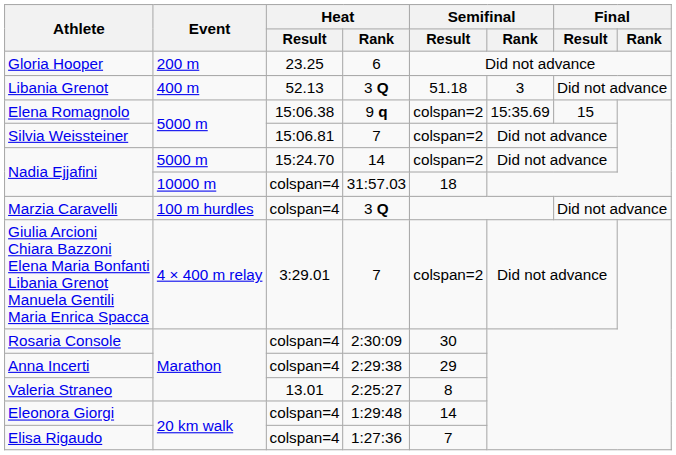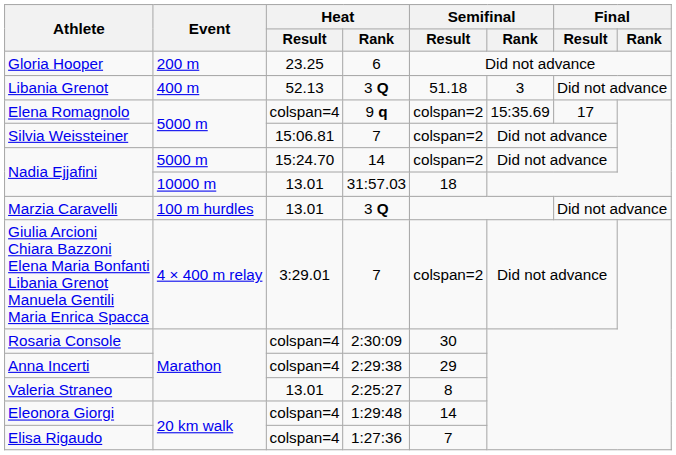(305, 112) 15:06.38 -> (305, 112) colspan=4
(586, 112) 15 -> (586, 112) 17
(305, 184) colspan=4 -> (305, 184) 13.01
(305, 209) colspan=4 -> (305, 209) 13.01
